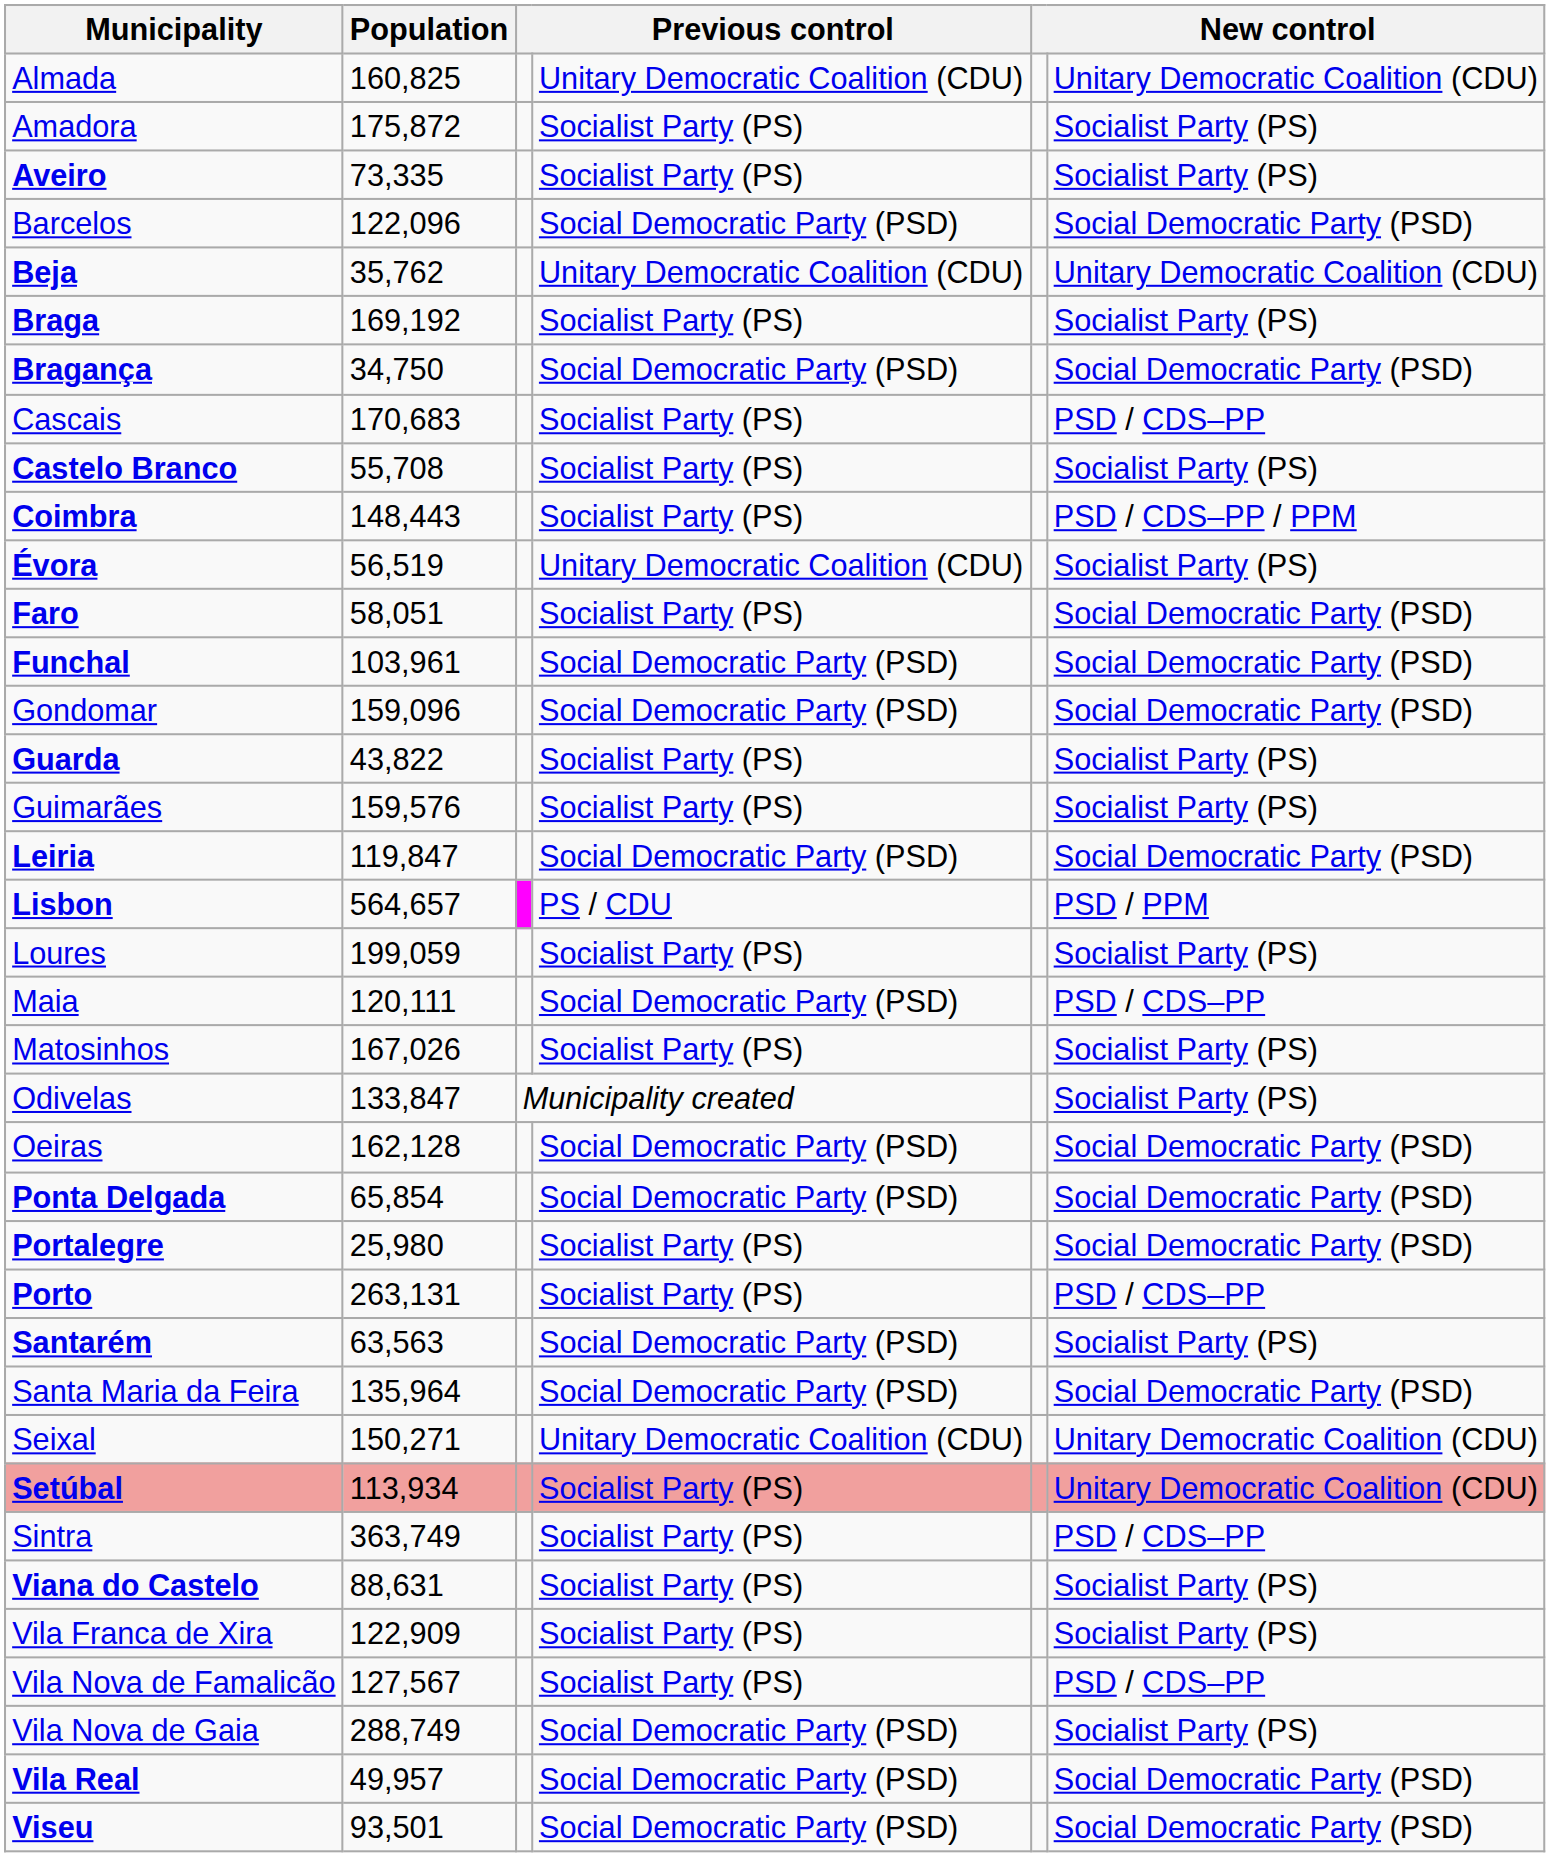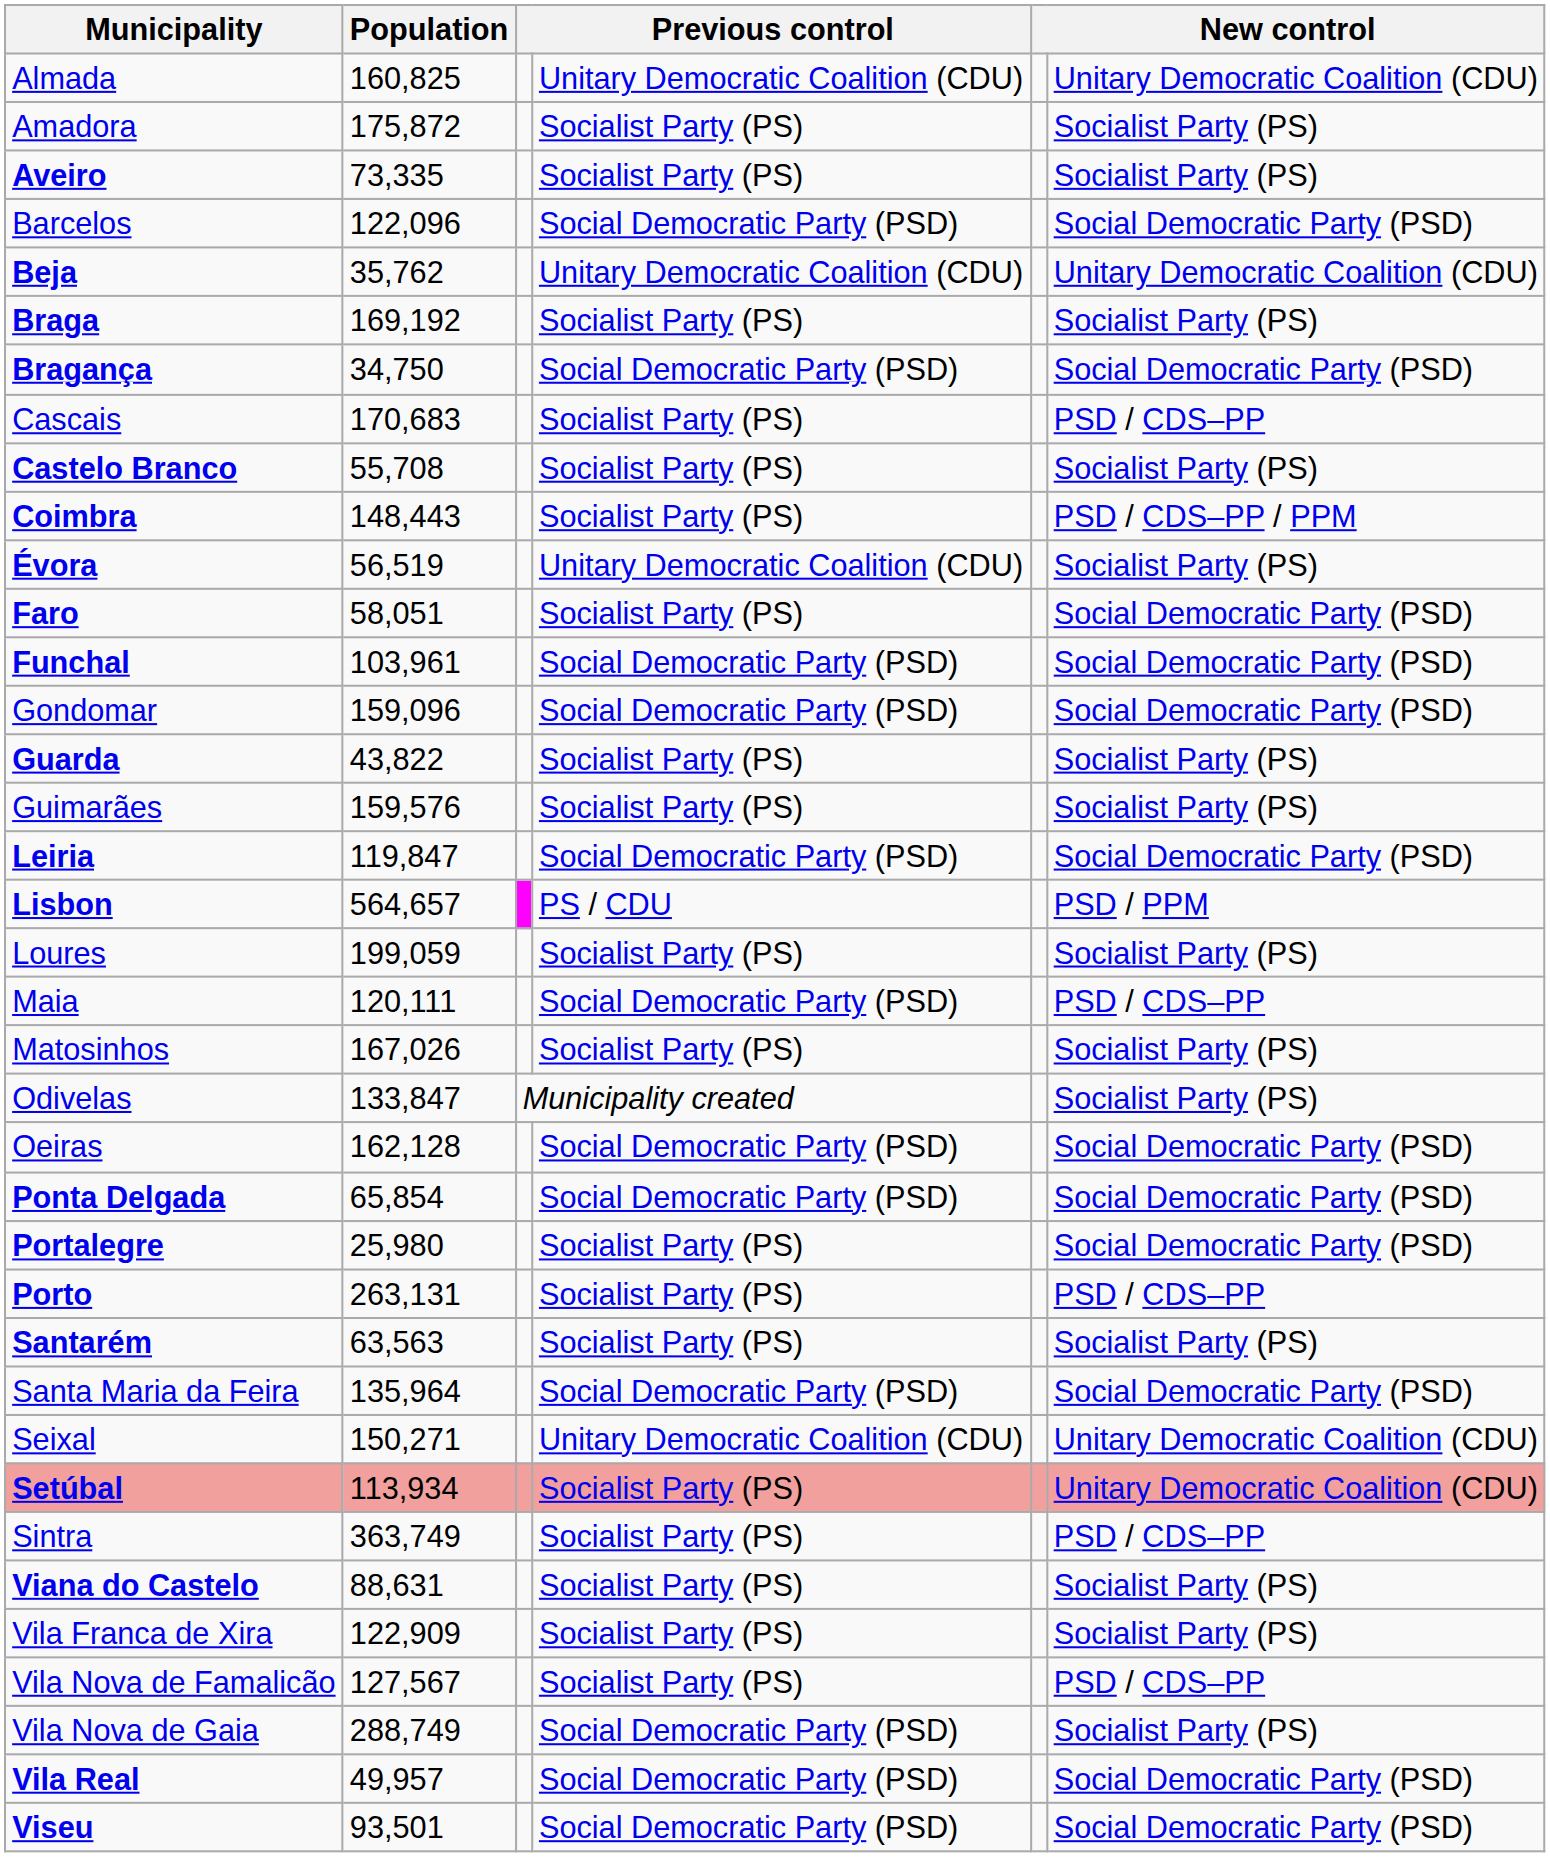(749, 1342) Social Democratic Party (PSD) -> (671, 1342) Socialist Party (PS)
